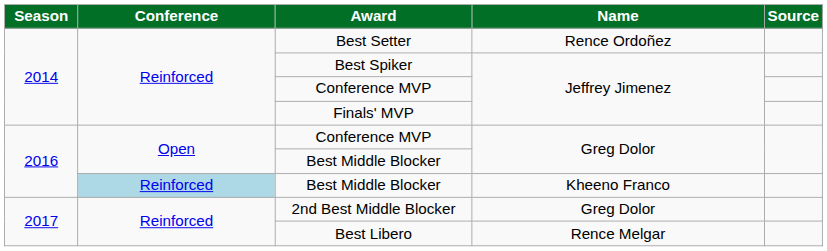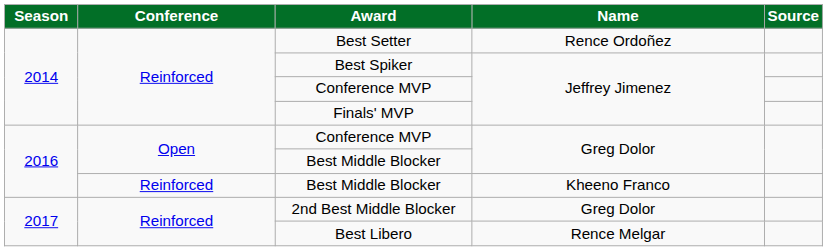(176, 185) lightblue background -> (176, 185) no background
